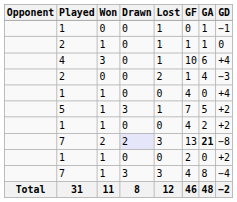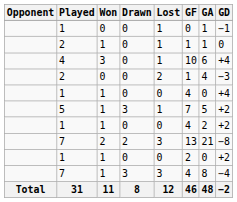(125, 141) lavender background -> (125, 141) no background
(207, 141) bold -> (207, 141) normal
